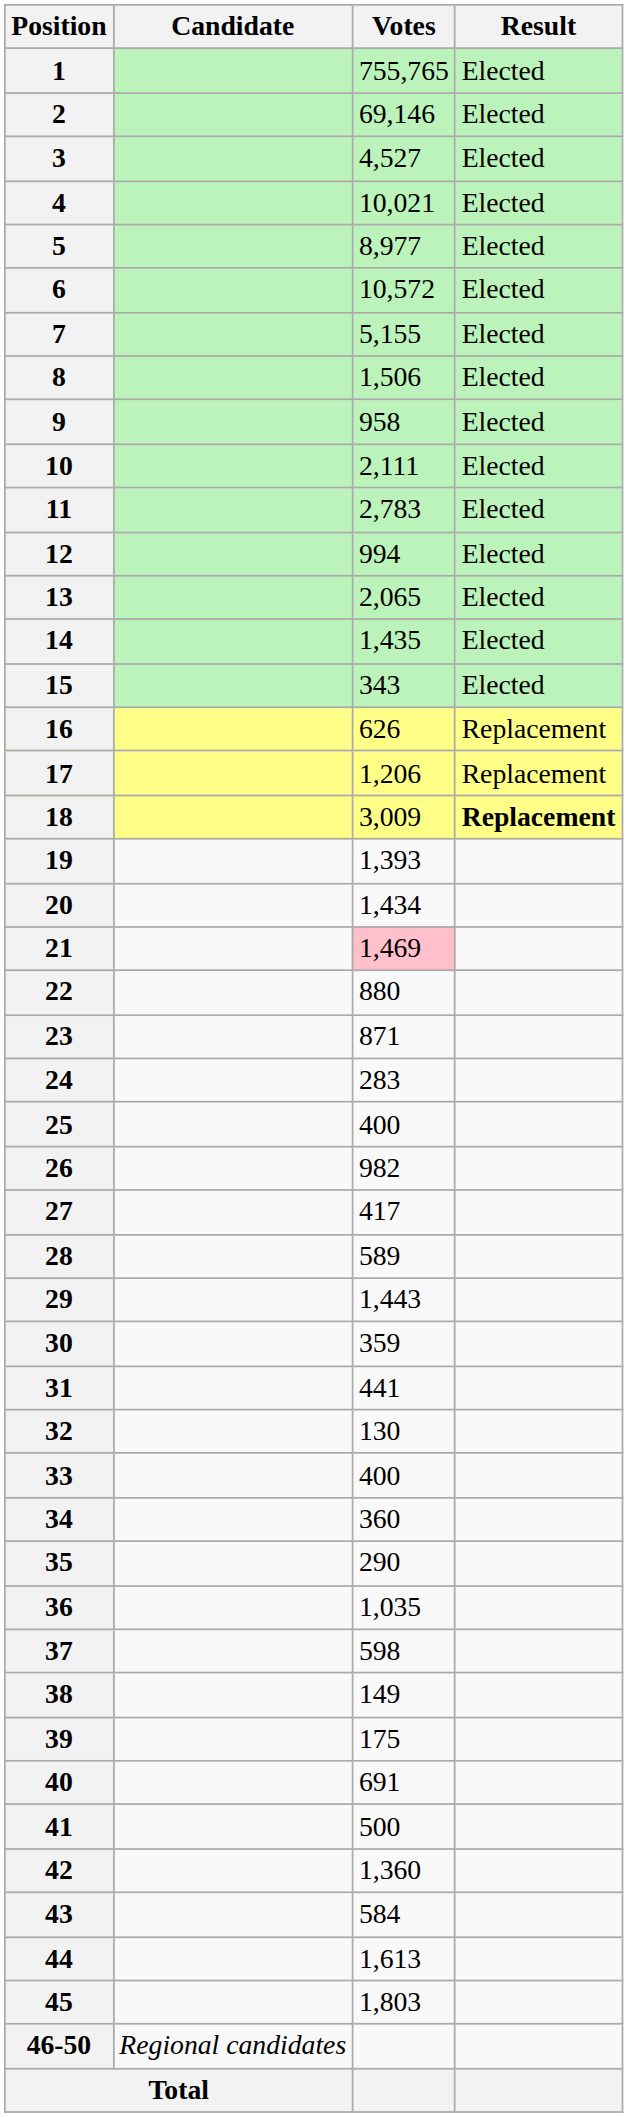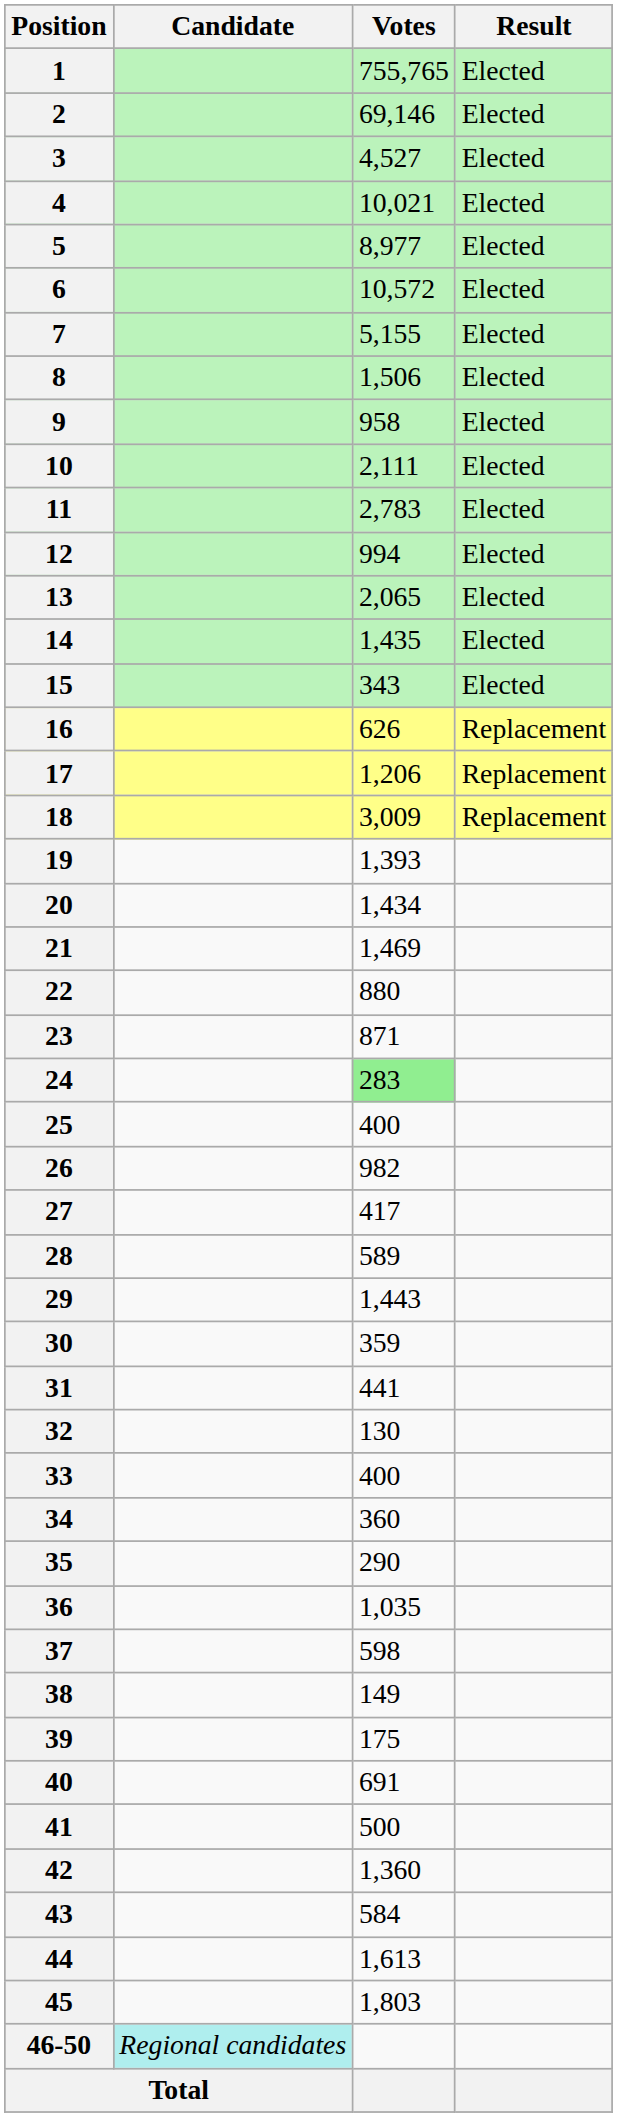(539, 816) bold -> (534, 816) normal
(390, 948) pink background -> (390, 948) no background
(380, 1080) no background -> (380, 1080) lightgreen background
(233, 2045) no background -> (233, 2045) paleturquoise background
